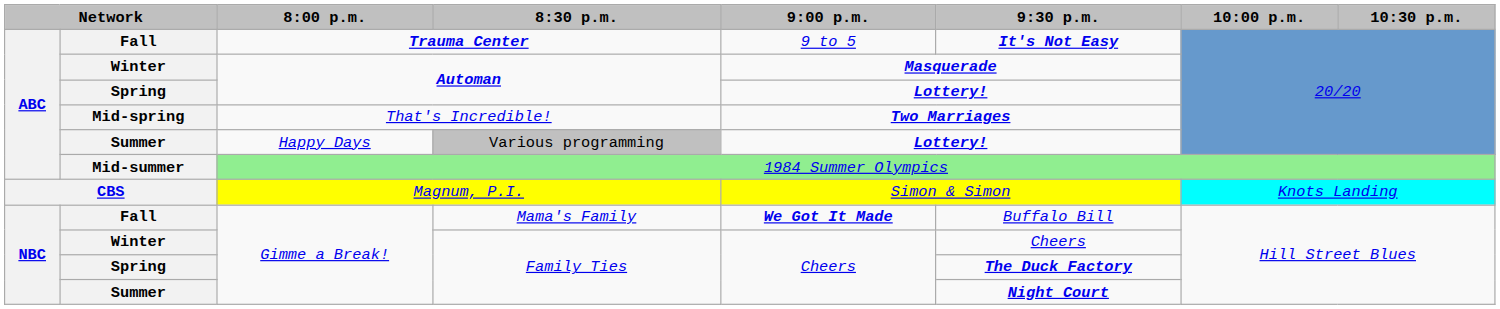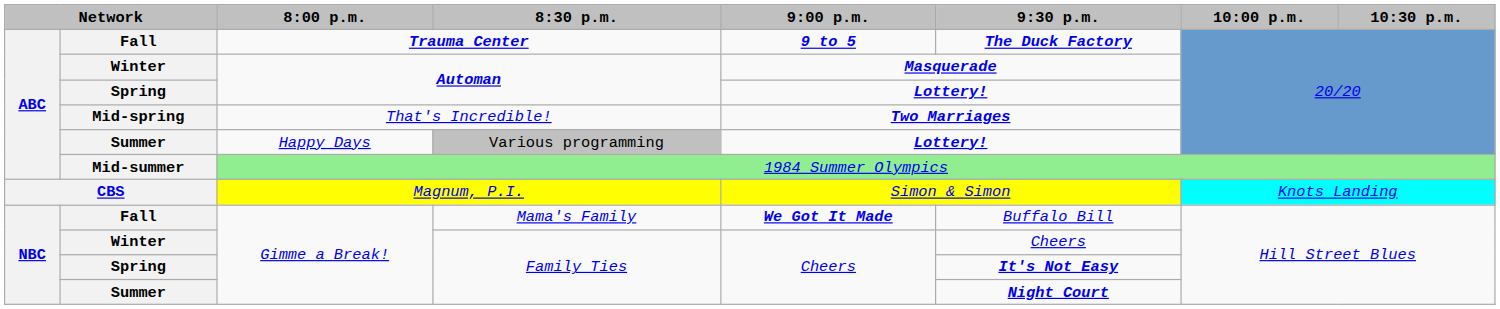(828, 42) normal -> (828, 42) bold
(1058, 42) It's Not Easy -> (1058, 42) The Duck Factory
(1058, 267) The Duck Factory -> (1058, 267) It's Not Easy
